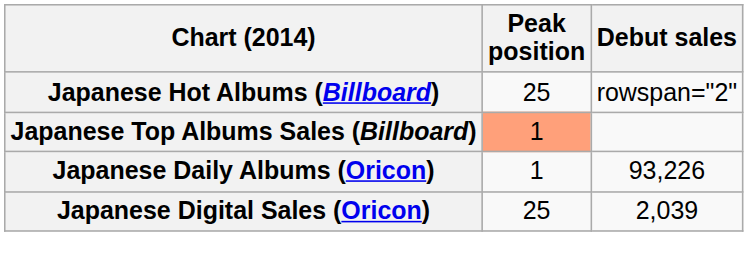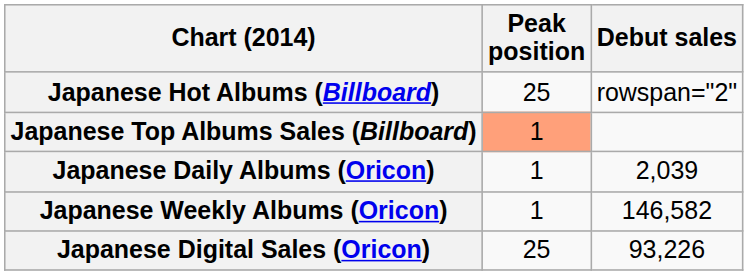(667, 171) 93,226 -> (667, 171) 2,039
+ row: (244, 210)
(667, 210) 2,039 -> (667, 250) 93,226
